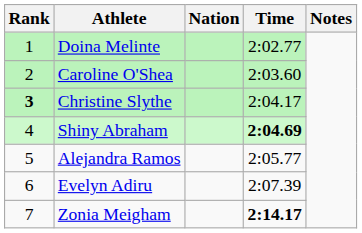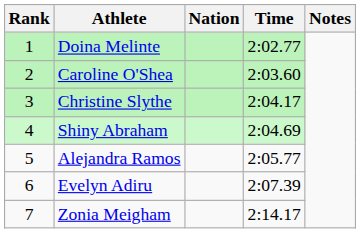(29, 102) bold -> (29, 102) normal
(275, 130) bold -> (274, 130) normal
(275, 213) bold -> (274, 213) normal
